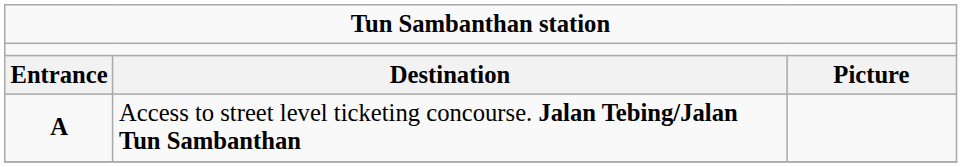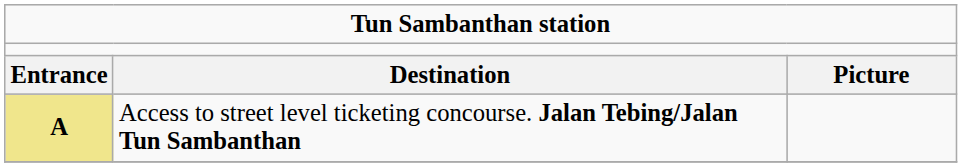(59, 127) no background -> (59, 127) khaki background
